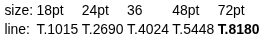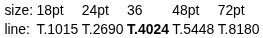(148, 29) normal -> (148, 29) bold
(239, 29) bold -> (239, 29) normal
